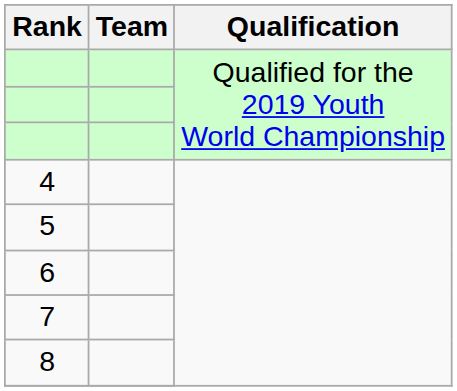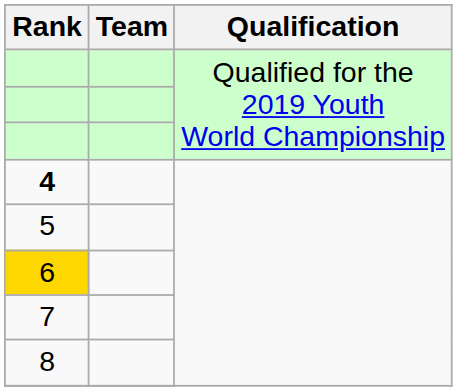(47, 181) normal -> (47, 181) bold
(47, 271) no background -> (47, 271) gold background
